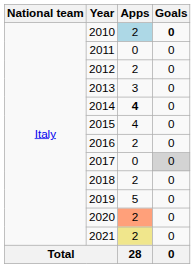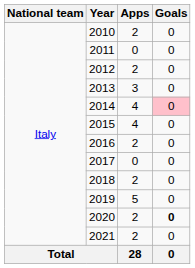(135, 32) lightblue background -> (135, 32) no background
(171, 32) bold -> (171, 32) normal
(135, 106) bold -> (135, 106) normal
(171, 106) no background -> (171, 106) pink background
(171, 161) lightgrey background -> (171, 161) no background
(135, 217) lightsalmon background -> (135, 217) no background
(171, 217) normal -> (171, 217) bold
(135, 236) khaki background -> (135, 236) no background
